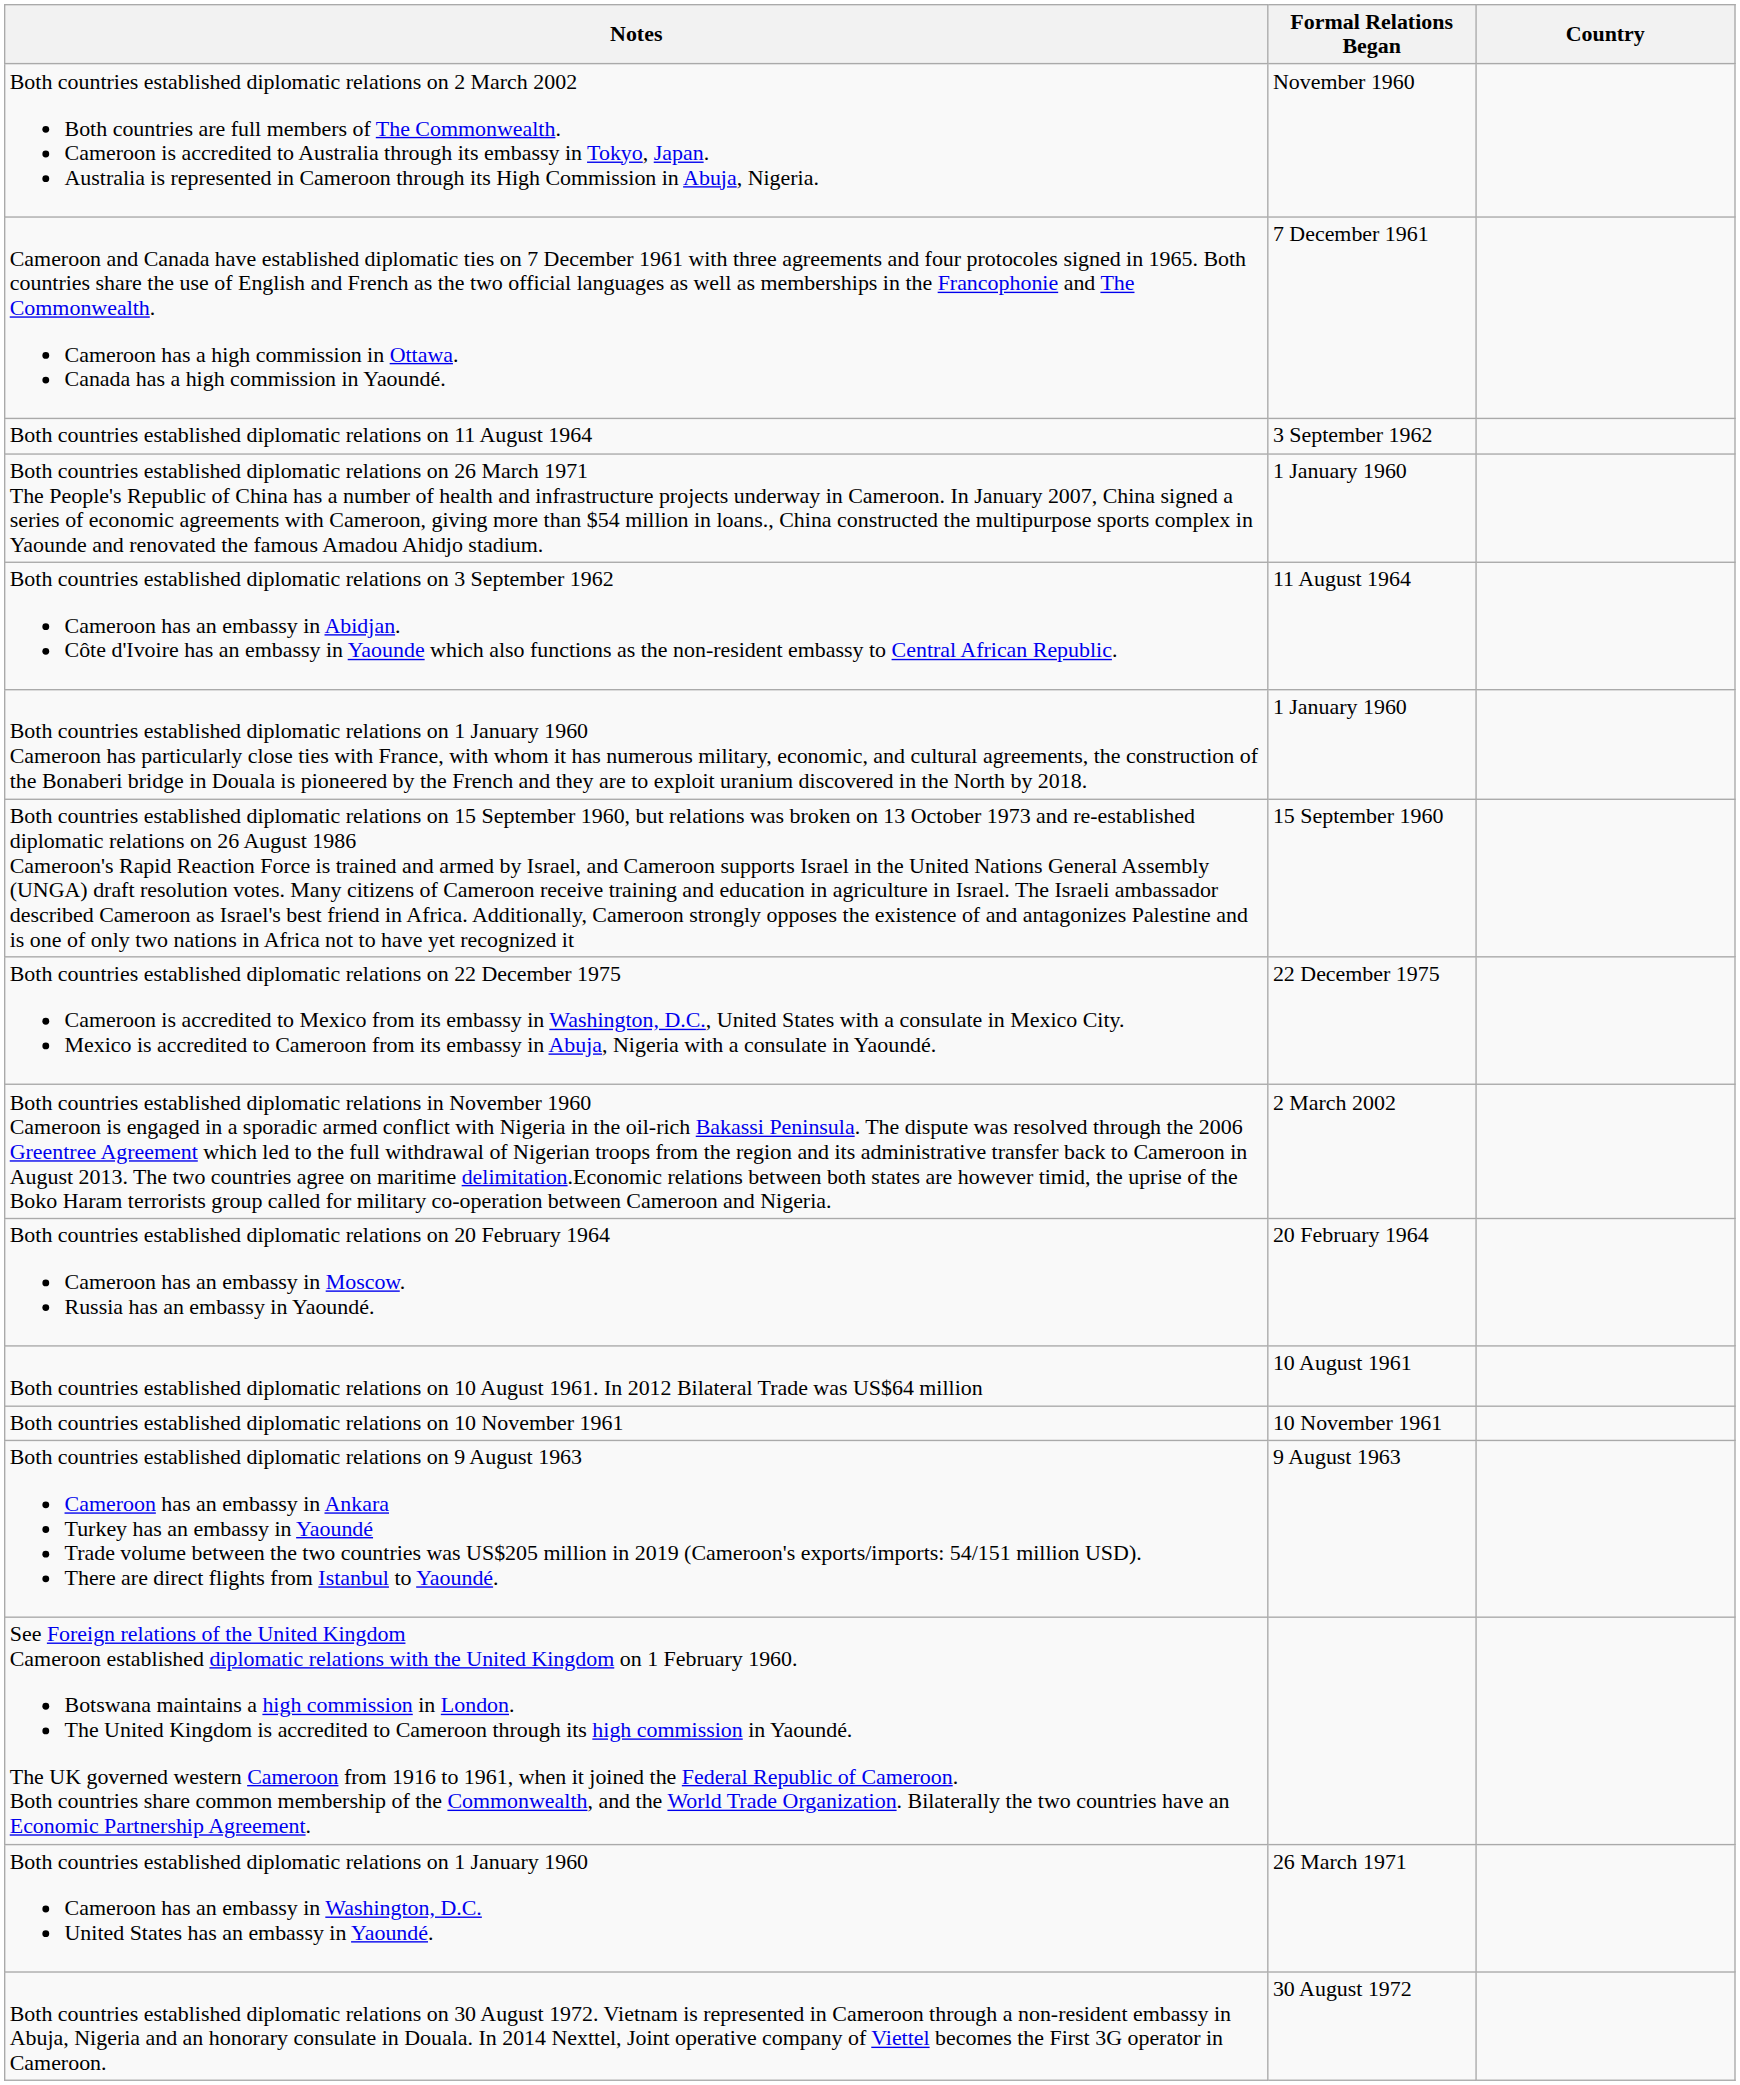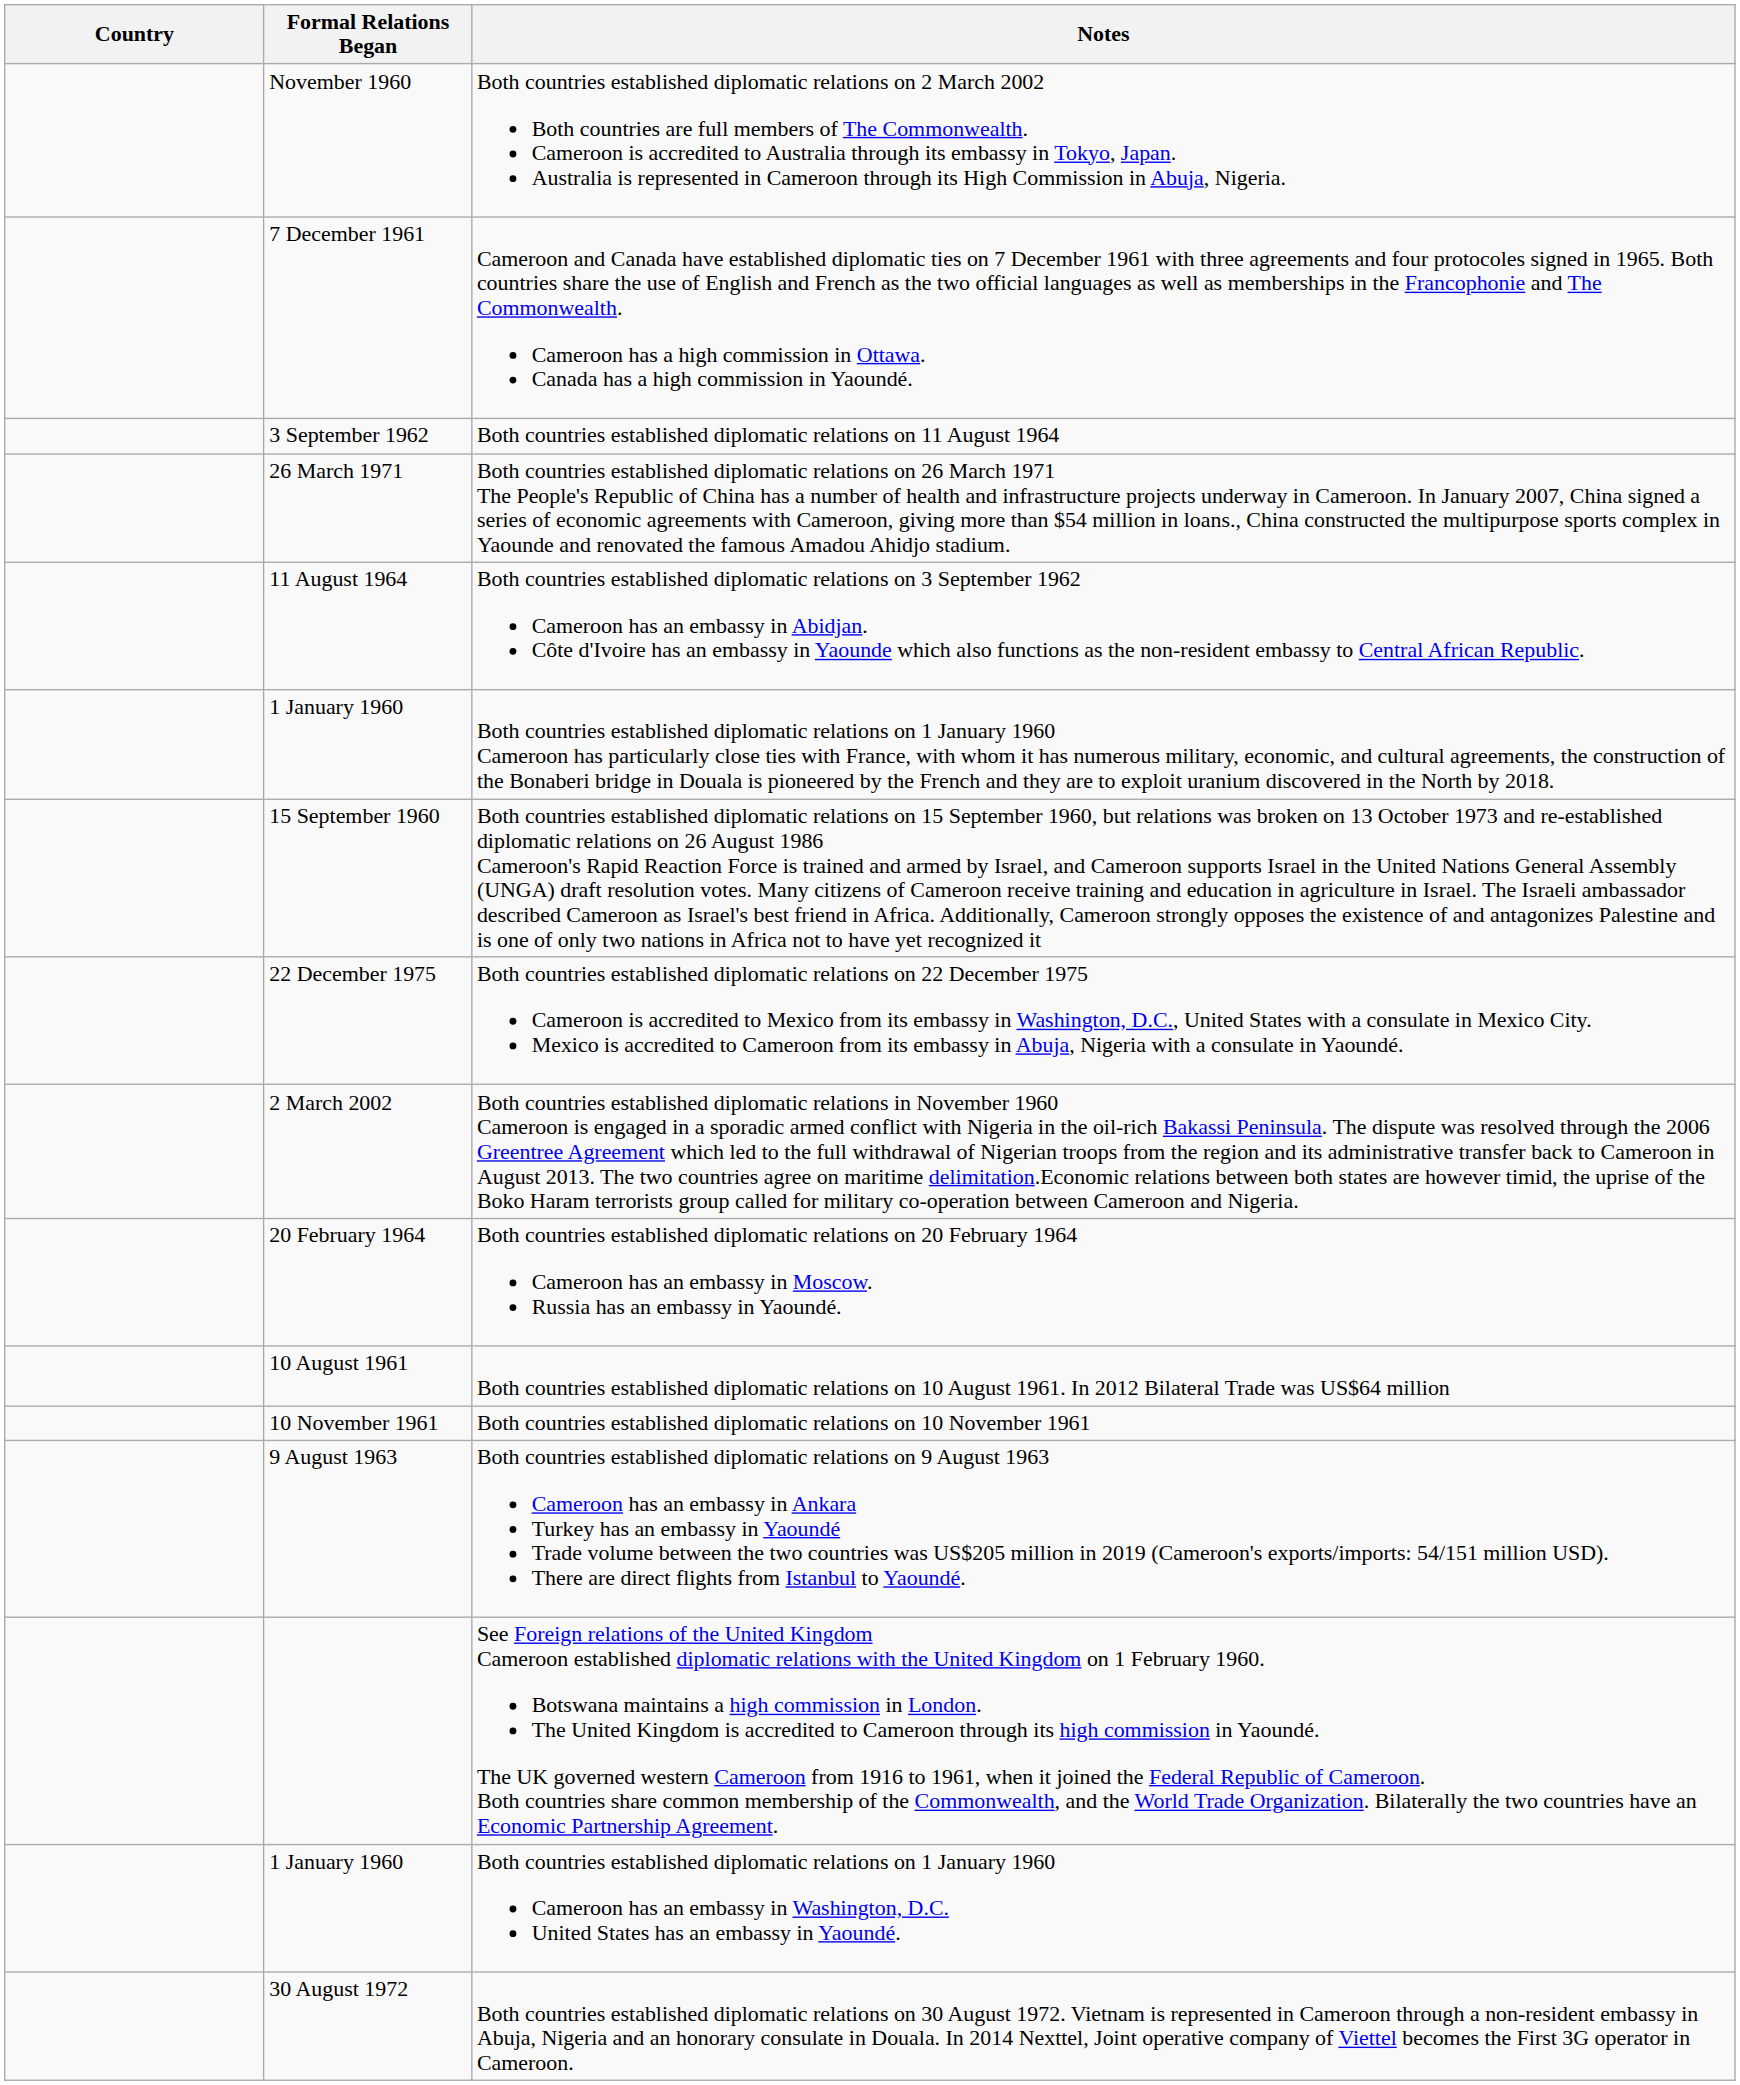columns swapped: (1605, 34) <-> (636, 34)
(1340, 470) 1 January 1960 -> (336, 470) 26 March 1971
(1340, 1861) 26 March 1971 -> (336, 1861) 1 January 1960
